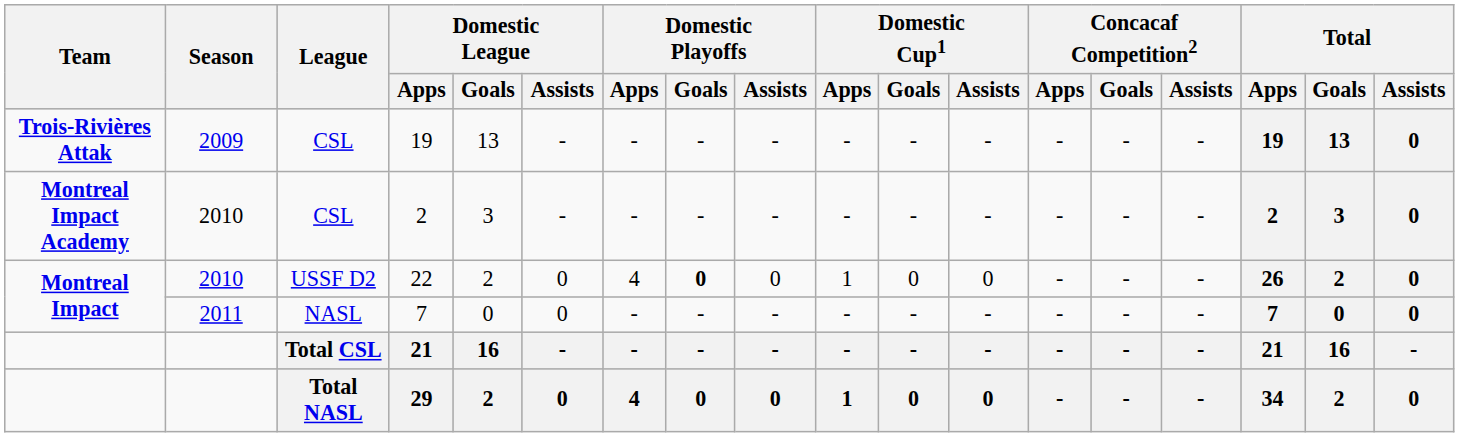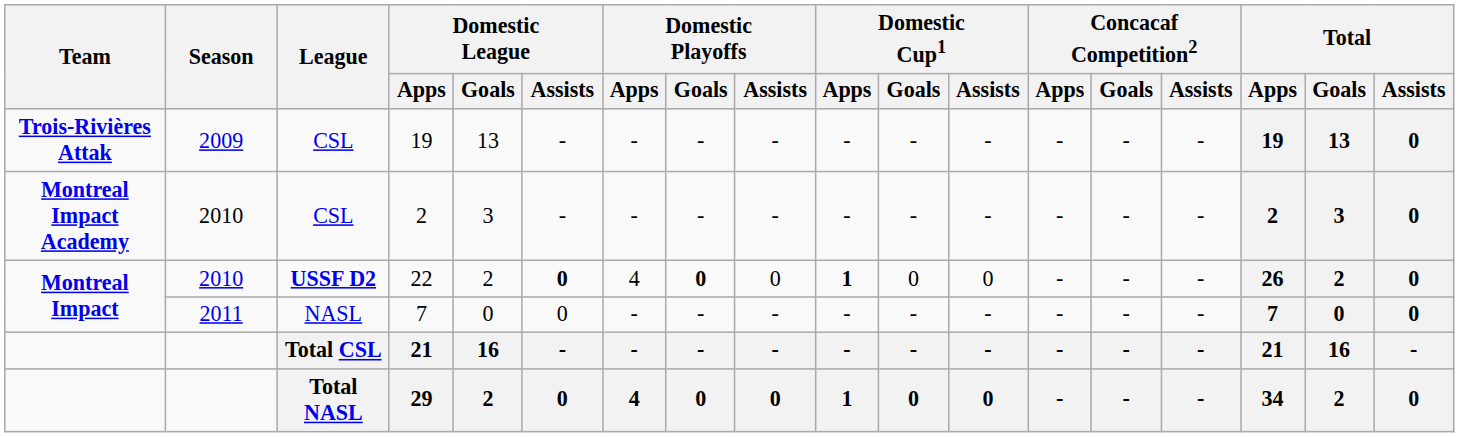(333, 278) normal -> (333, 278) bold
(562, 278) normal -> (562, 278) bold
(847, 278) normal -> (847, 278) bold
